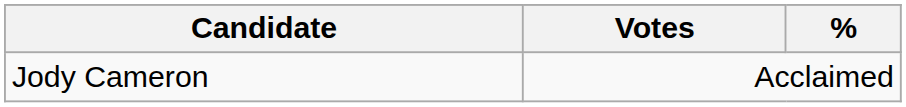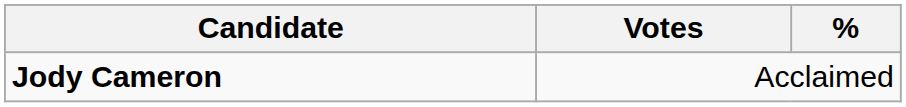(110, 76) normal -> (117, 76) bold
